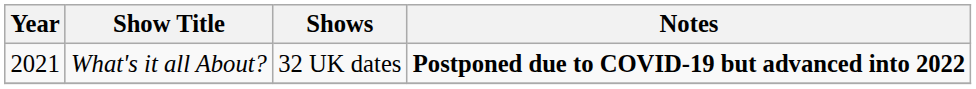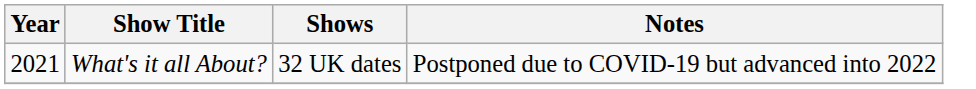(689, 63) bold -> (675, 63) normal
